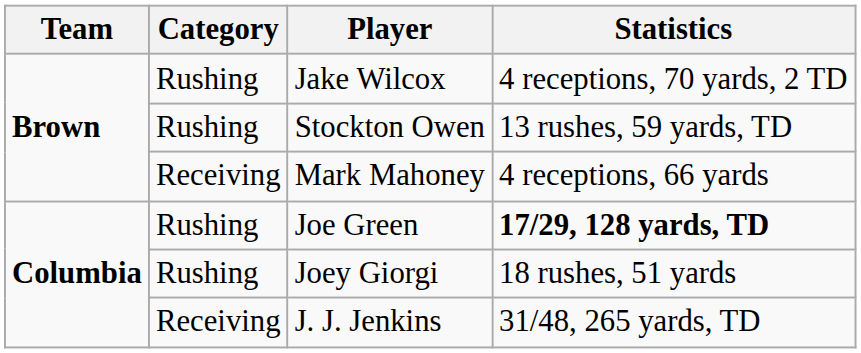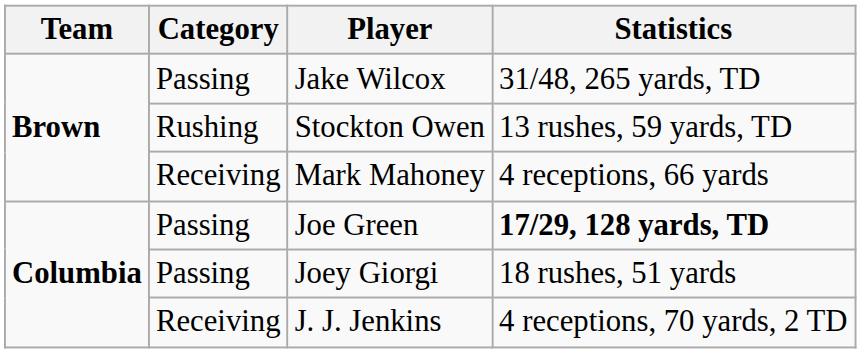(207, 78) Rushing -> (203, 78) Passing
(673, 78) 4 receptions, 70 yards, 2 TD -> (630, 78) 31/48, 265 yards, TD
(207, 224) Rushing -> (203, 224) Passing
(207, 273) Rushing -> (203, 273) Passing
(630, 321) 31/48, 265 yards, TD -> (673, 321) 4 receptions, 70 yards, 2 TD
